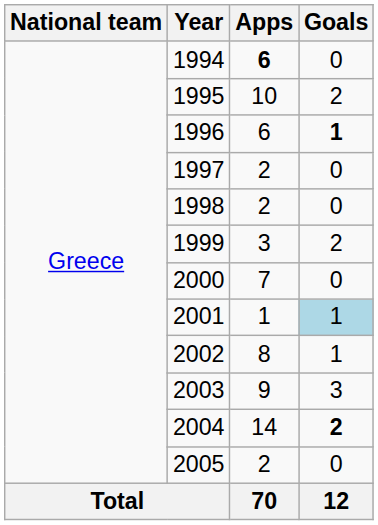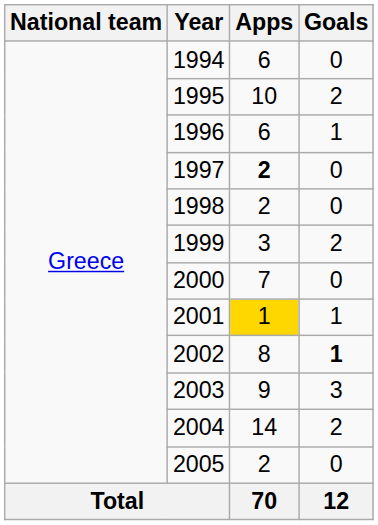(264, 59) bold -> (264, 59) normal
(336, 133) bold -> (336, 133) normal
(264, 170) normal -> (264, 170) bold
(264, 317) no background -> (264, 317) gold background
(336, 317) lightblue background -> (336, 317) no background
(336, 354) normal -> (336, 354) bold
(336, 427) bold -> (336, 427) normal
